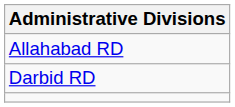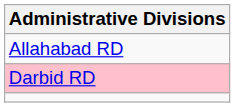(52, 78) no background -> (52, 78) pink background
